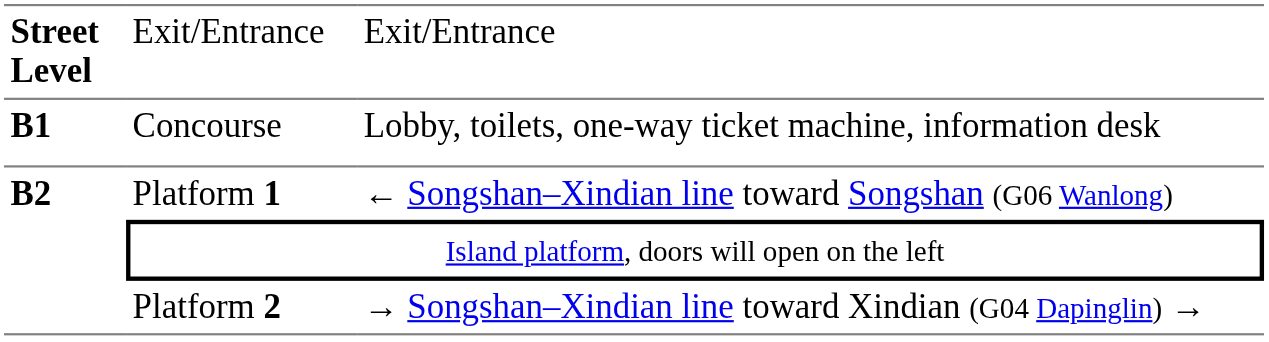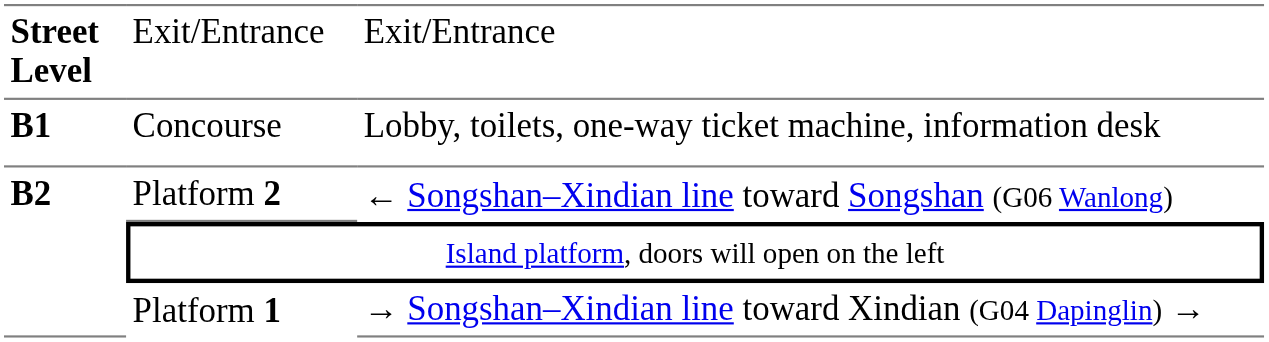(207, 193) Platform 1 -> (207, 193) Platform 2
(207, 306) Platform 2 -> (207, 309) Platform 1
